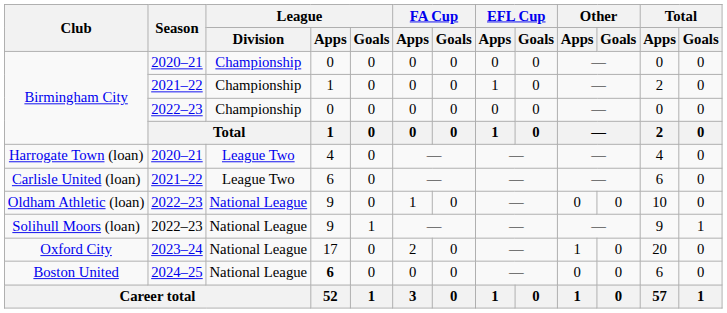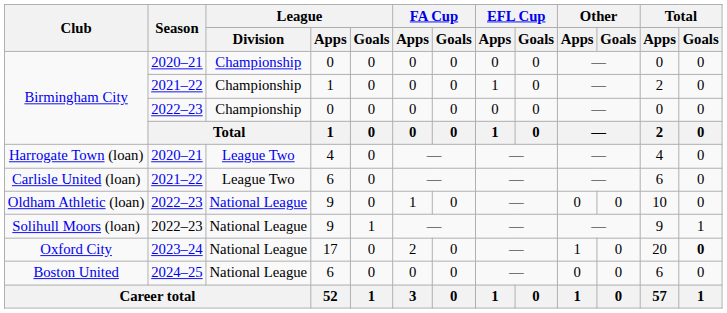(701, 249) normal -> (701, 249) bold
(330, 272) bold -> (330, 272) normal
